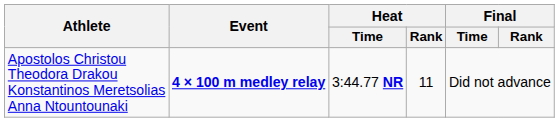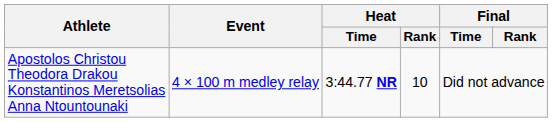(249, 83) bold -> (245, 83) normal
(426, 83) 11 -> (420, 83) 10
